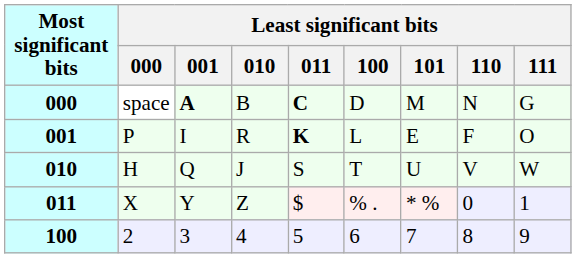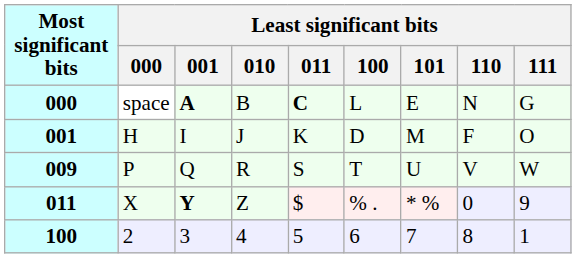(357, 102) D -> (356, 102) L
(415, 102) M -> (412, 102) E
(129, 135) P -> (130, 135) H
(243, 135) R -> (240, 135) J
(301, 135) bold -> (300, 135) normal
(356, 135) L -> (357, 135) D
(412, 135) E -> (415, 135) M
(61, 169) 010 -> (61, 169) 009
(130, 169) H -> (129, 169) P
(240, 169) J -> (243, 169) R
(187, 202) normal -> (187, 202) bold
(525, 202) 1 -> (525, 202) 9
(525, 236) 9 -> (525, 236) 1
